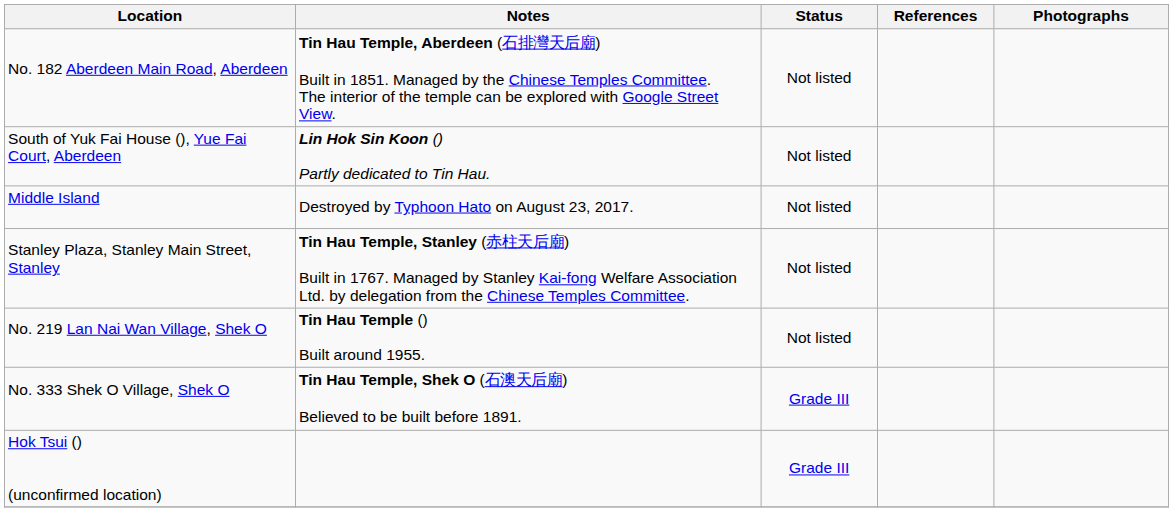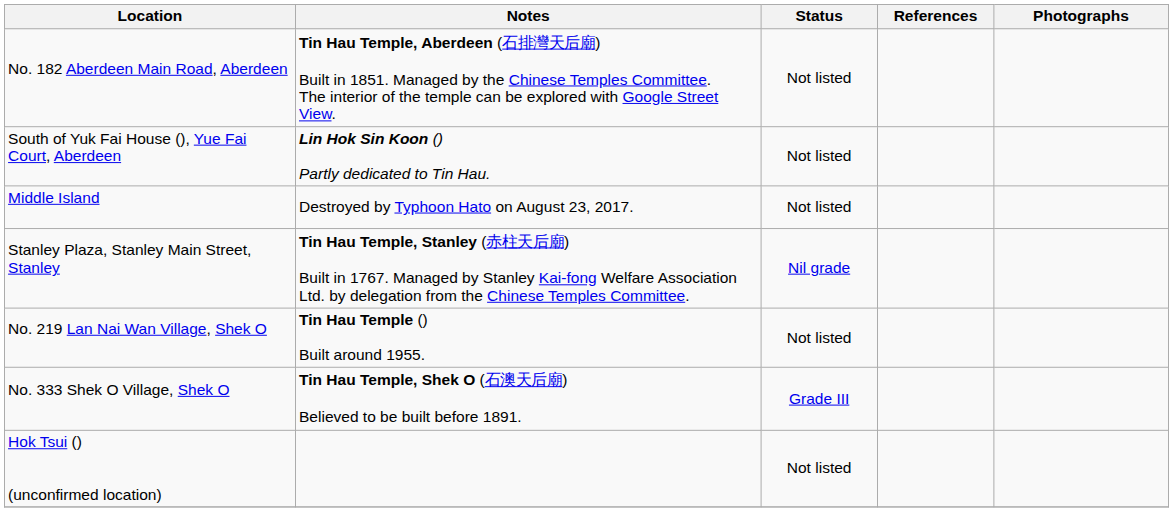(819, 268) Not listed -> (819, 268) Nil grade
(819, 468) Grade III -> (819, 468) Not listed
